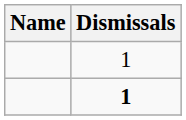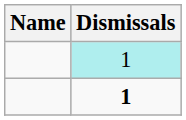(126, 59) no background -> (126, 59) paleturquoise background
